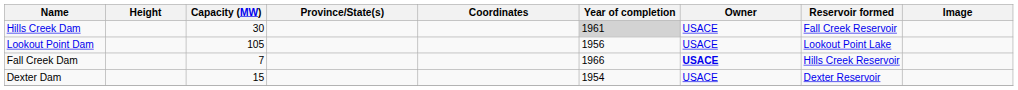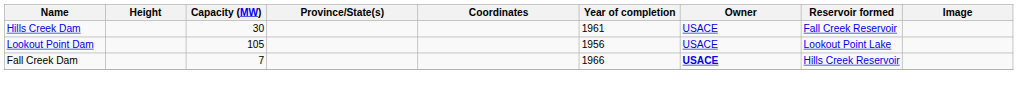(593, 28) lightgrey background -> (593, 28) no background
- row: (34, 77)
